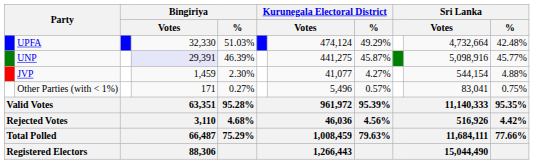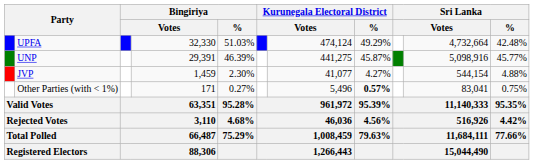(202, 58) lavender background -> (202, 58) no background
(378, 89) normal -> (377, 89) bold
